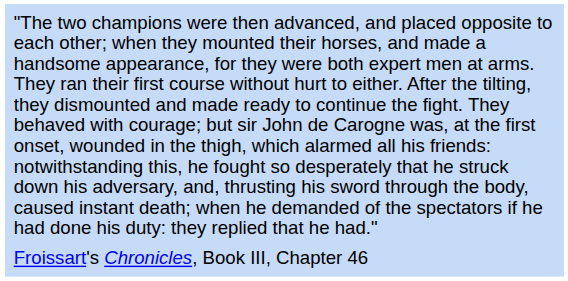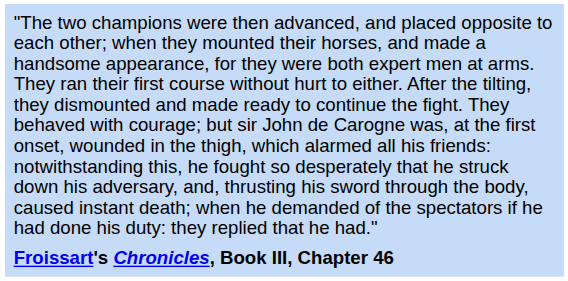(191, 258) normal -> (204, 258) bold
